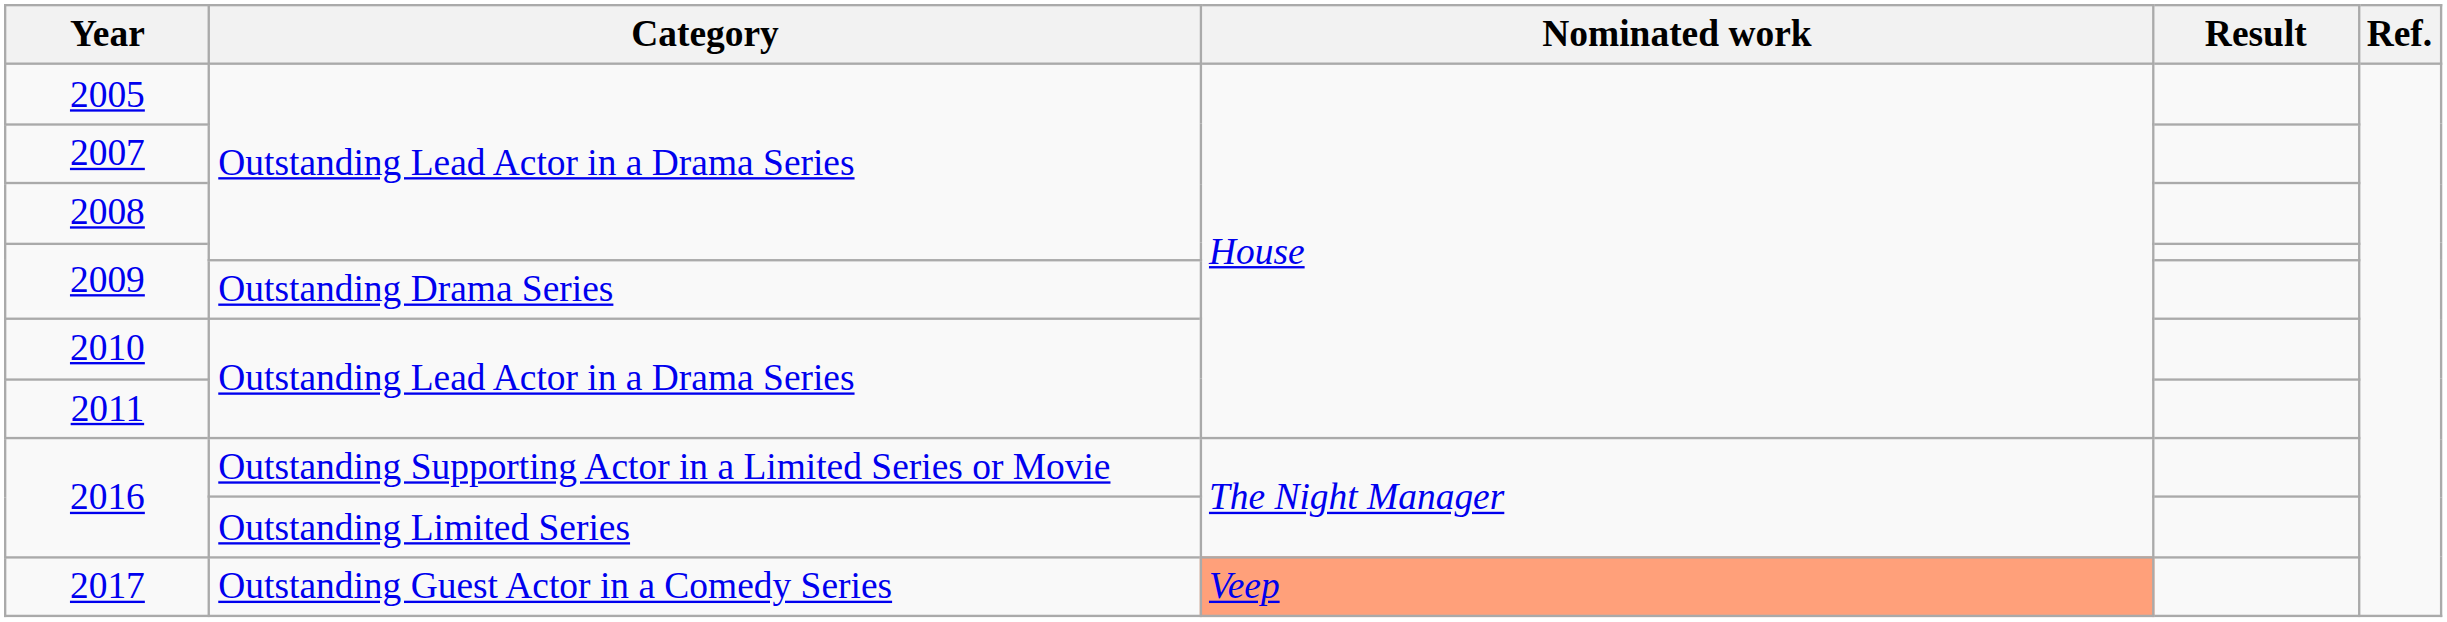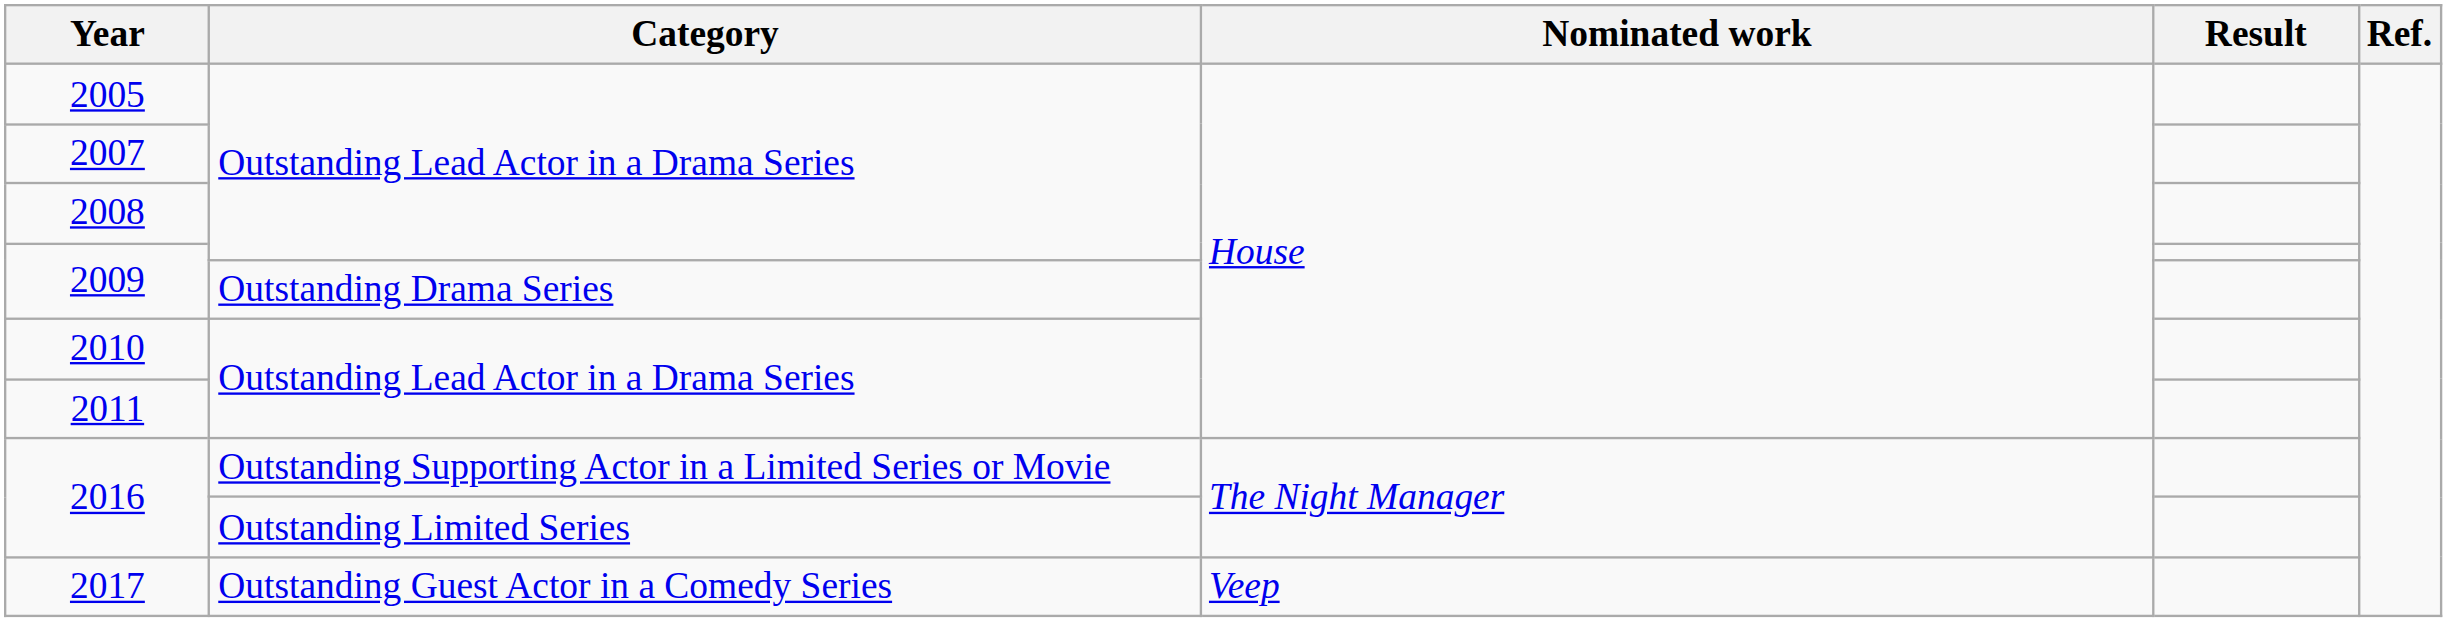(1244, 585) lightsalmon background -> (1244, 585) no background
